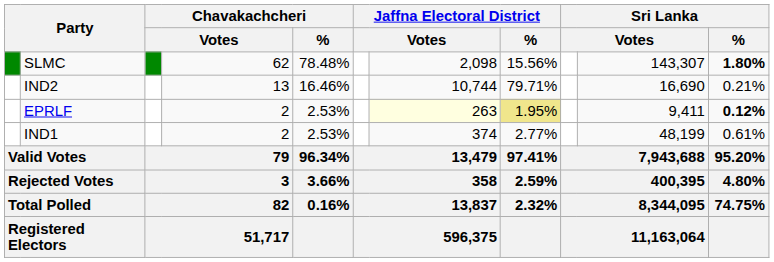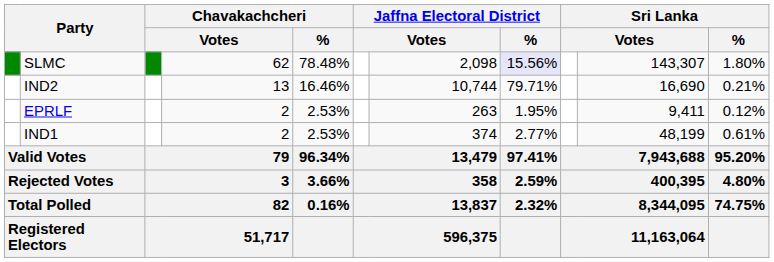(532, 63) no background -> (532, 63) lavender background
(744, 63) bold -> (744, 63) normal
(485, 110) lightyellow background -> (485, 110) no background
(536, 110) khaki background -> (536, 110) no background
(744, 110) bold -> (744, 110) normal
